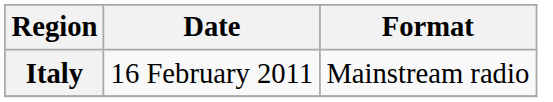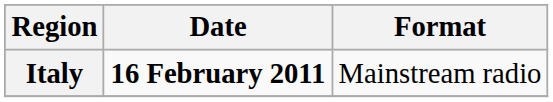(212, 72) normal -> (218, 72) bold
